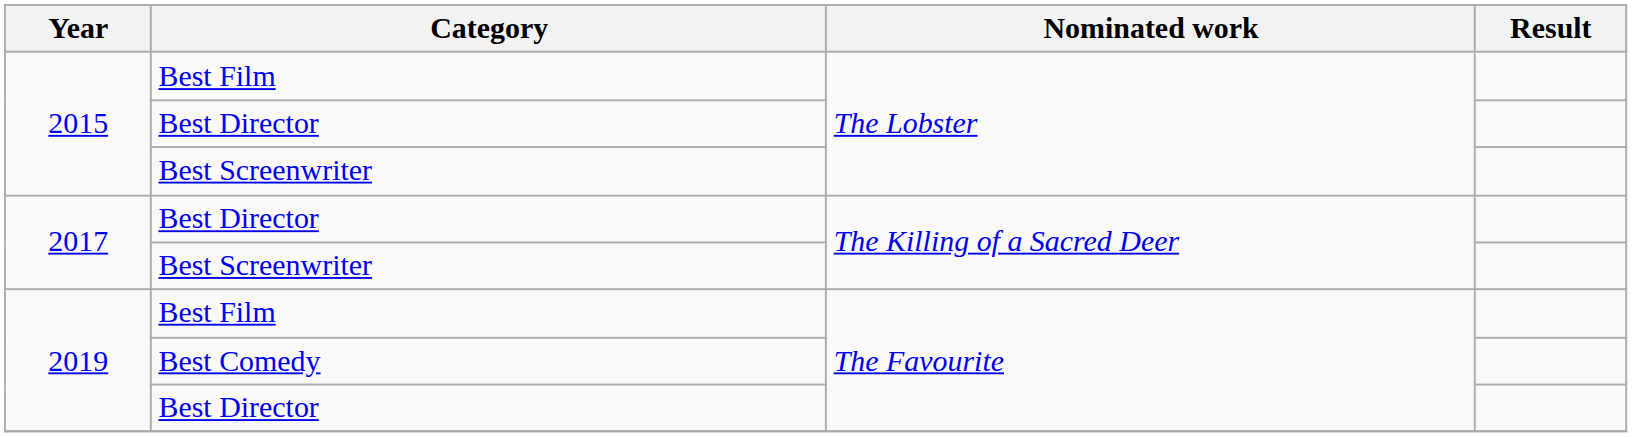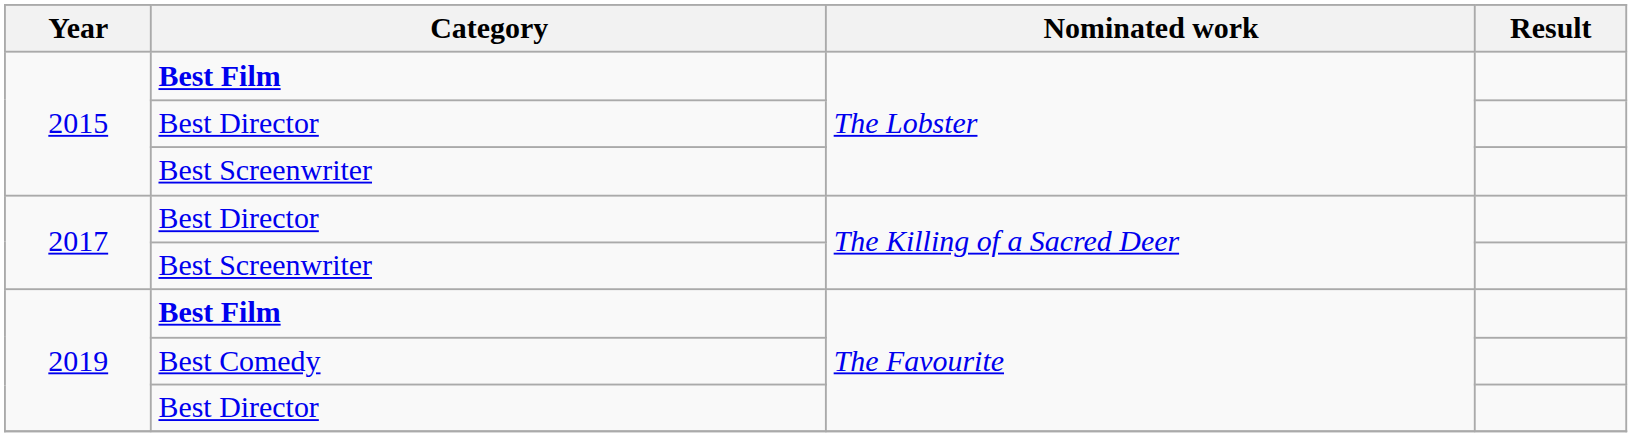(217, 75) normal -> (220, 75) bold
(217, 312) normal -> (220, 312) bold
